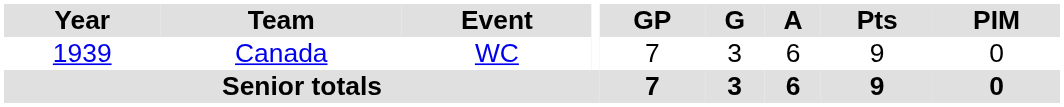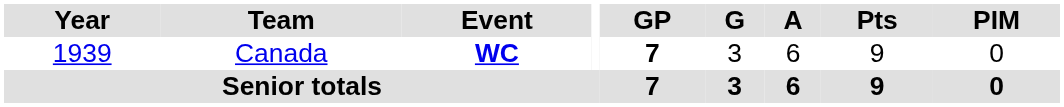(497, 53) normal -> (497, 53) bold
(652, 53) normal -> (652, 53) bold
